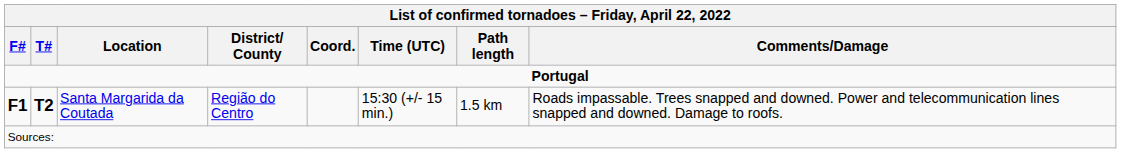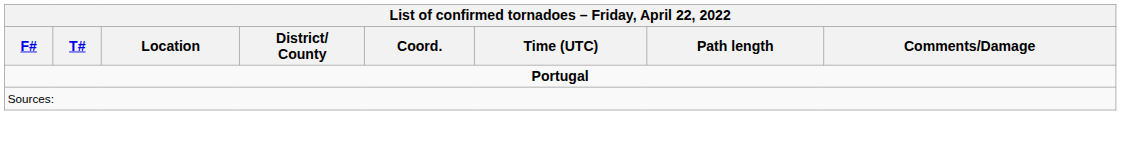- row: (18, 106)
